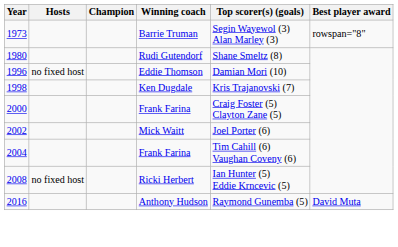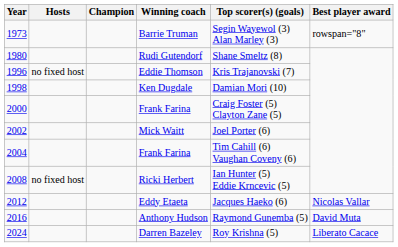(250, 71) Damian Mori (10) -> (253, 71) Kris Trajanovski (7)
(253, 87) Kris Trajanovski (7) -> (250, 87) Damian Mori (10)
+ row: (17, 201)
+ row: (17, 233)
